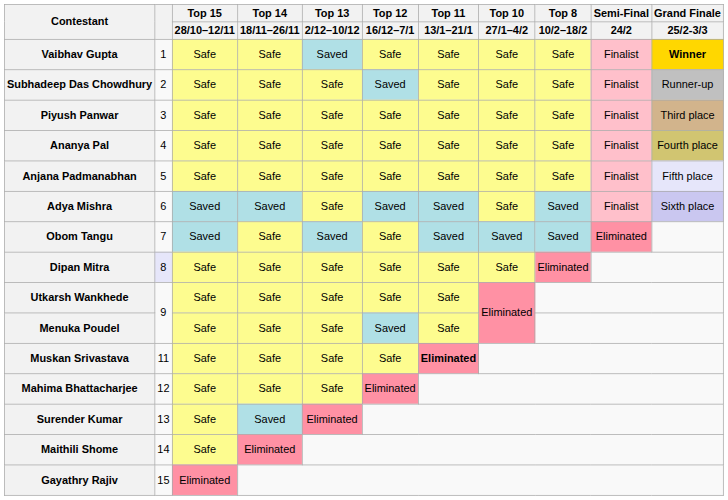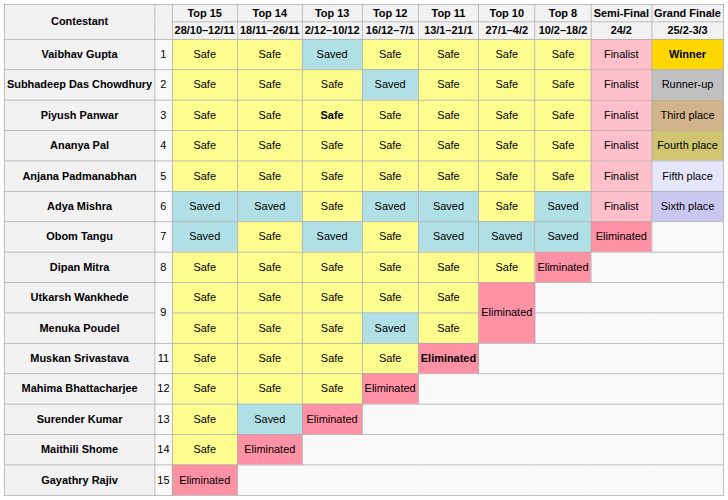(332, 115) normal -> (332, 115) bold
(163, 267) lavender background -> (163, 267) no background
